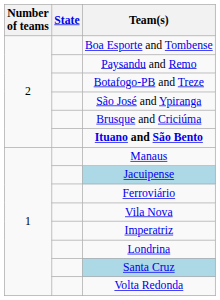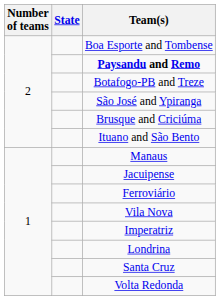(149, 63) normal -> (149, 63) bold
(149, 138) bold -> (149, 138) normal
(149, 175) lightblue background -> (149, 175) no background
(149, 267) lightblue background -> (149, 267) no background
